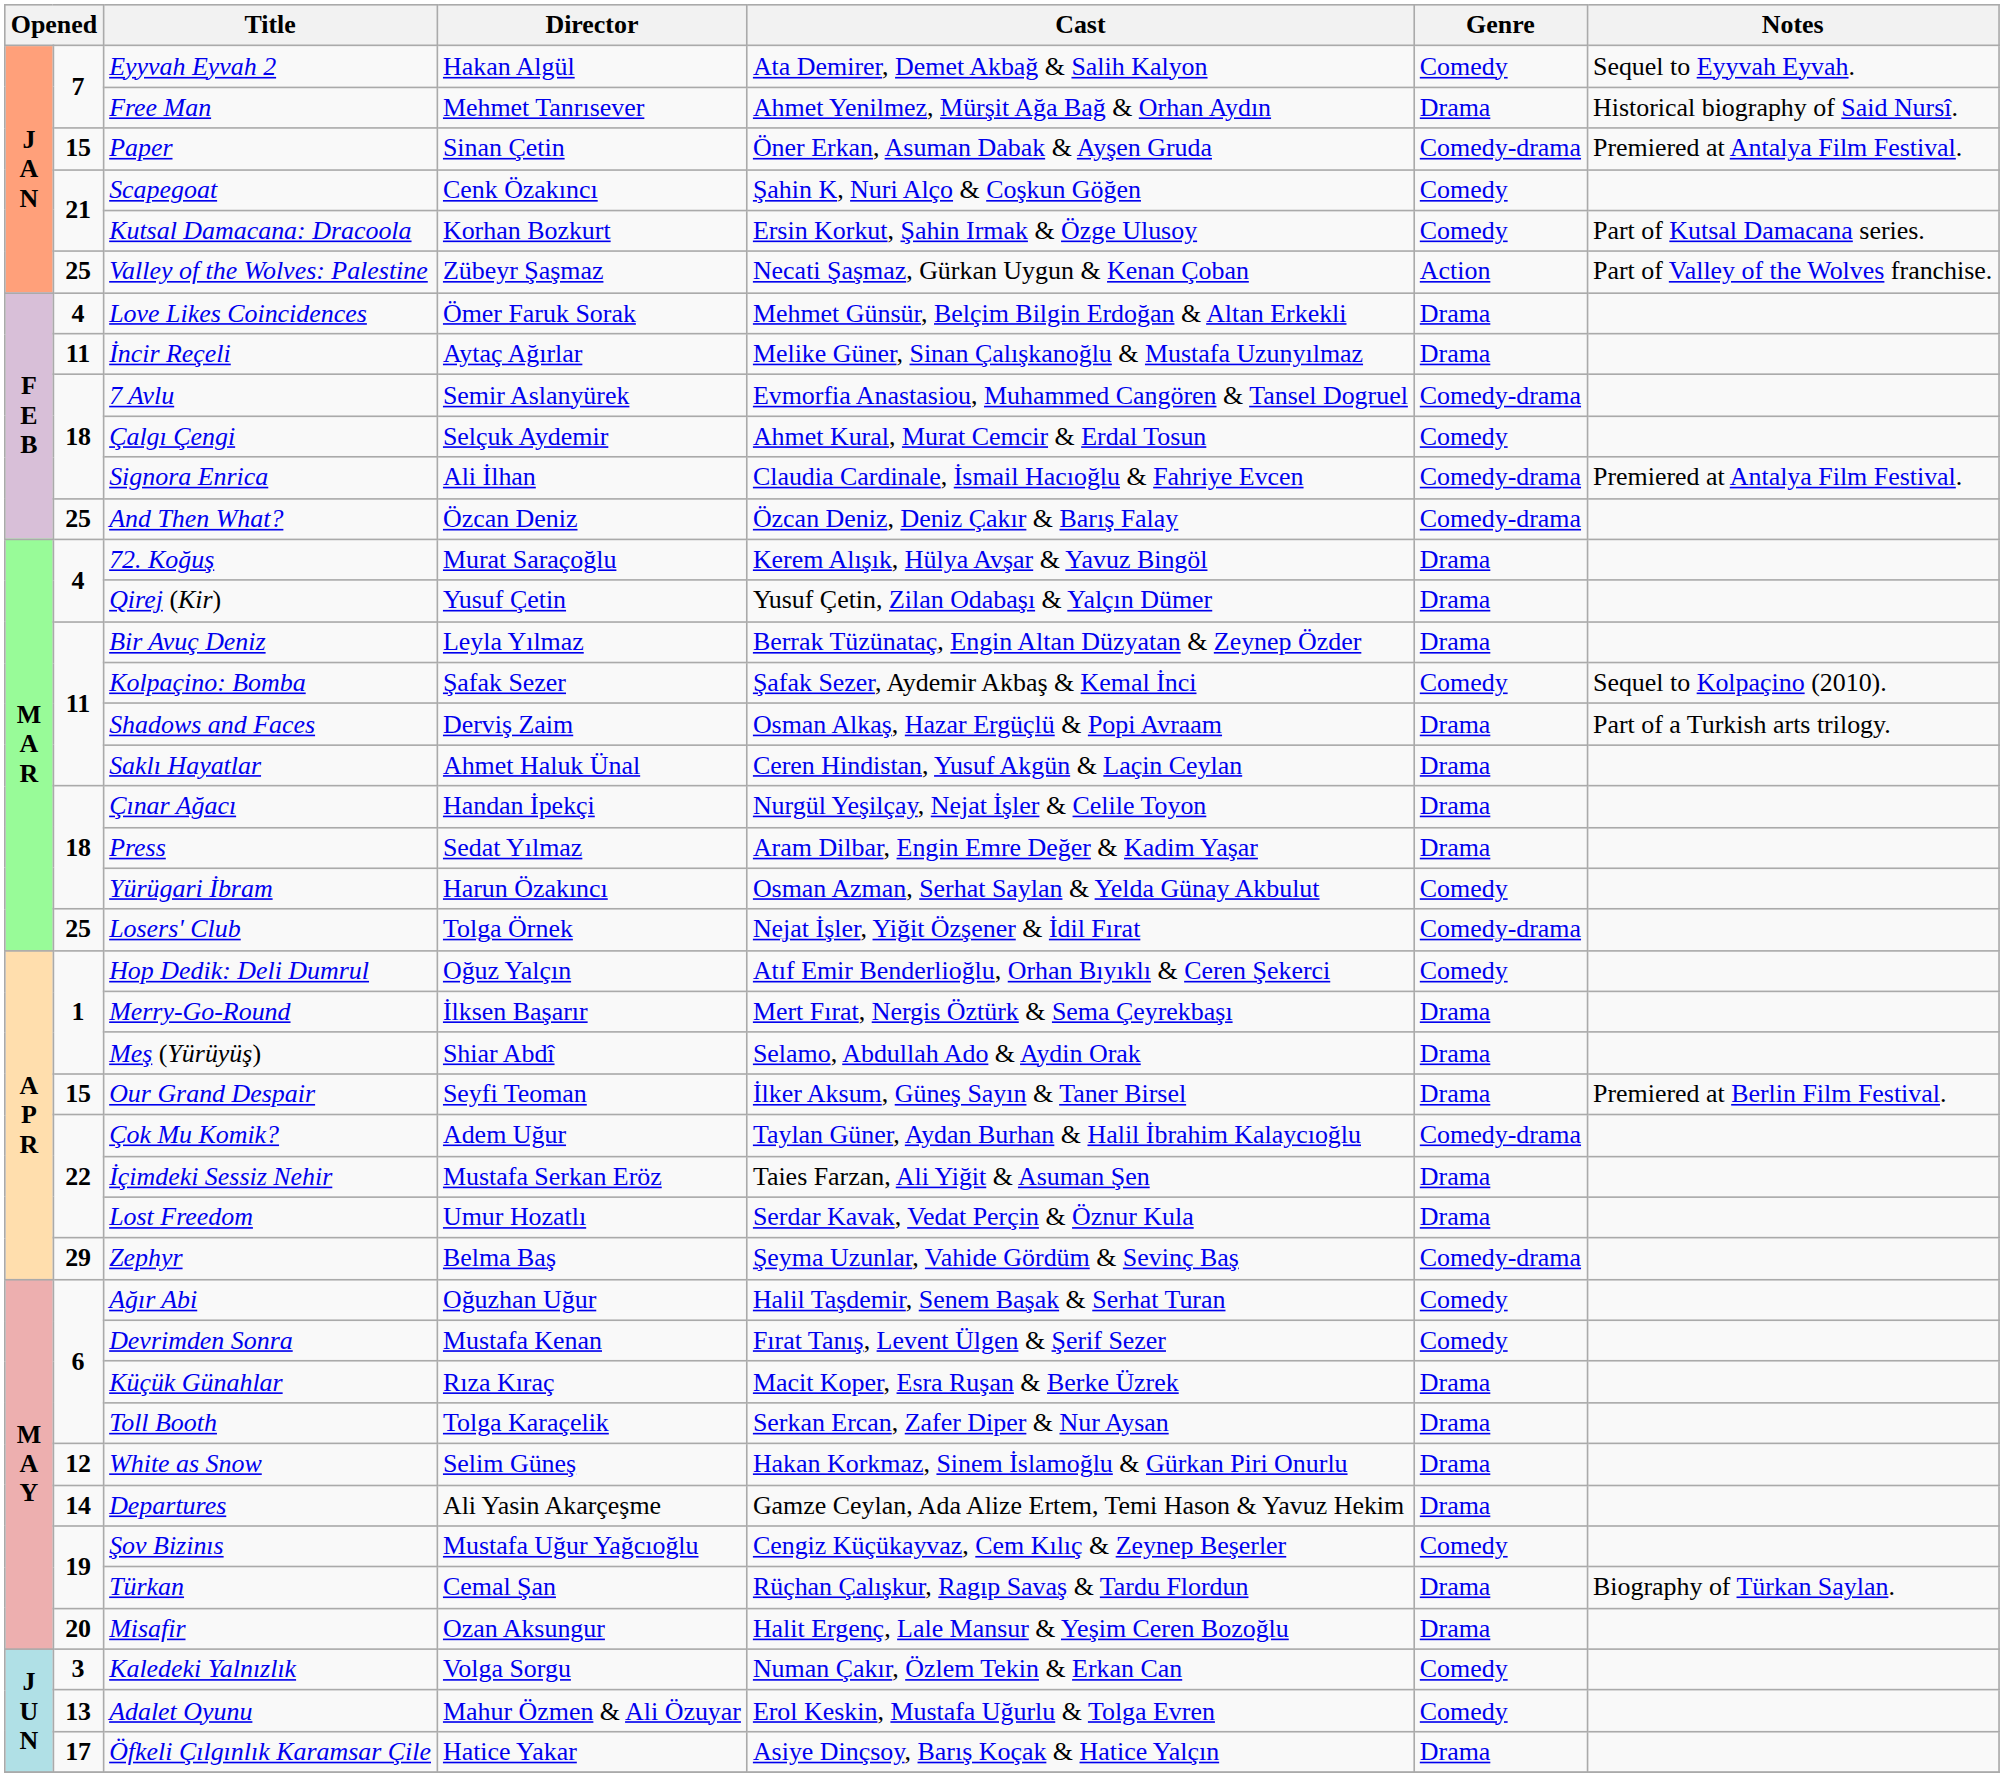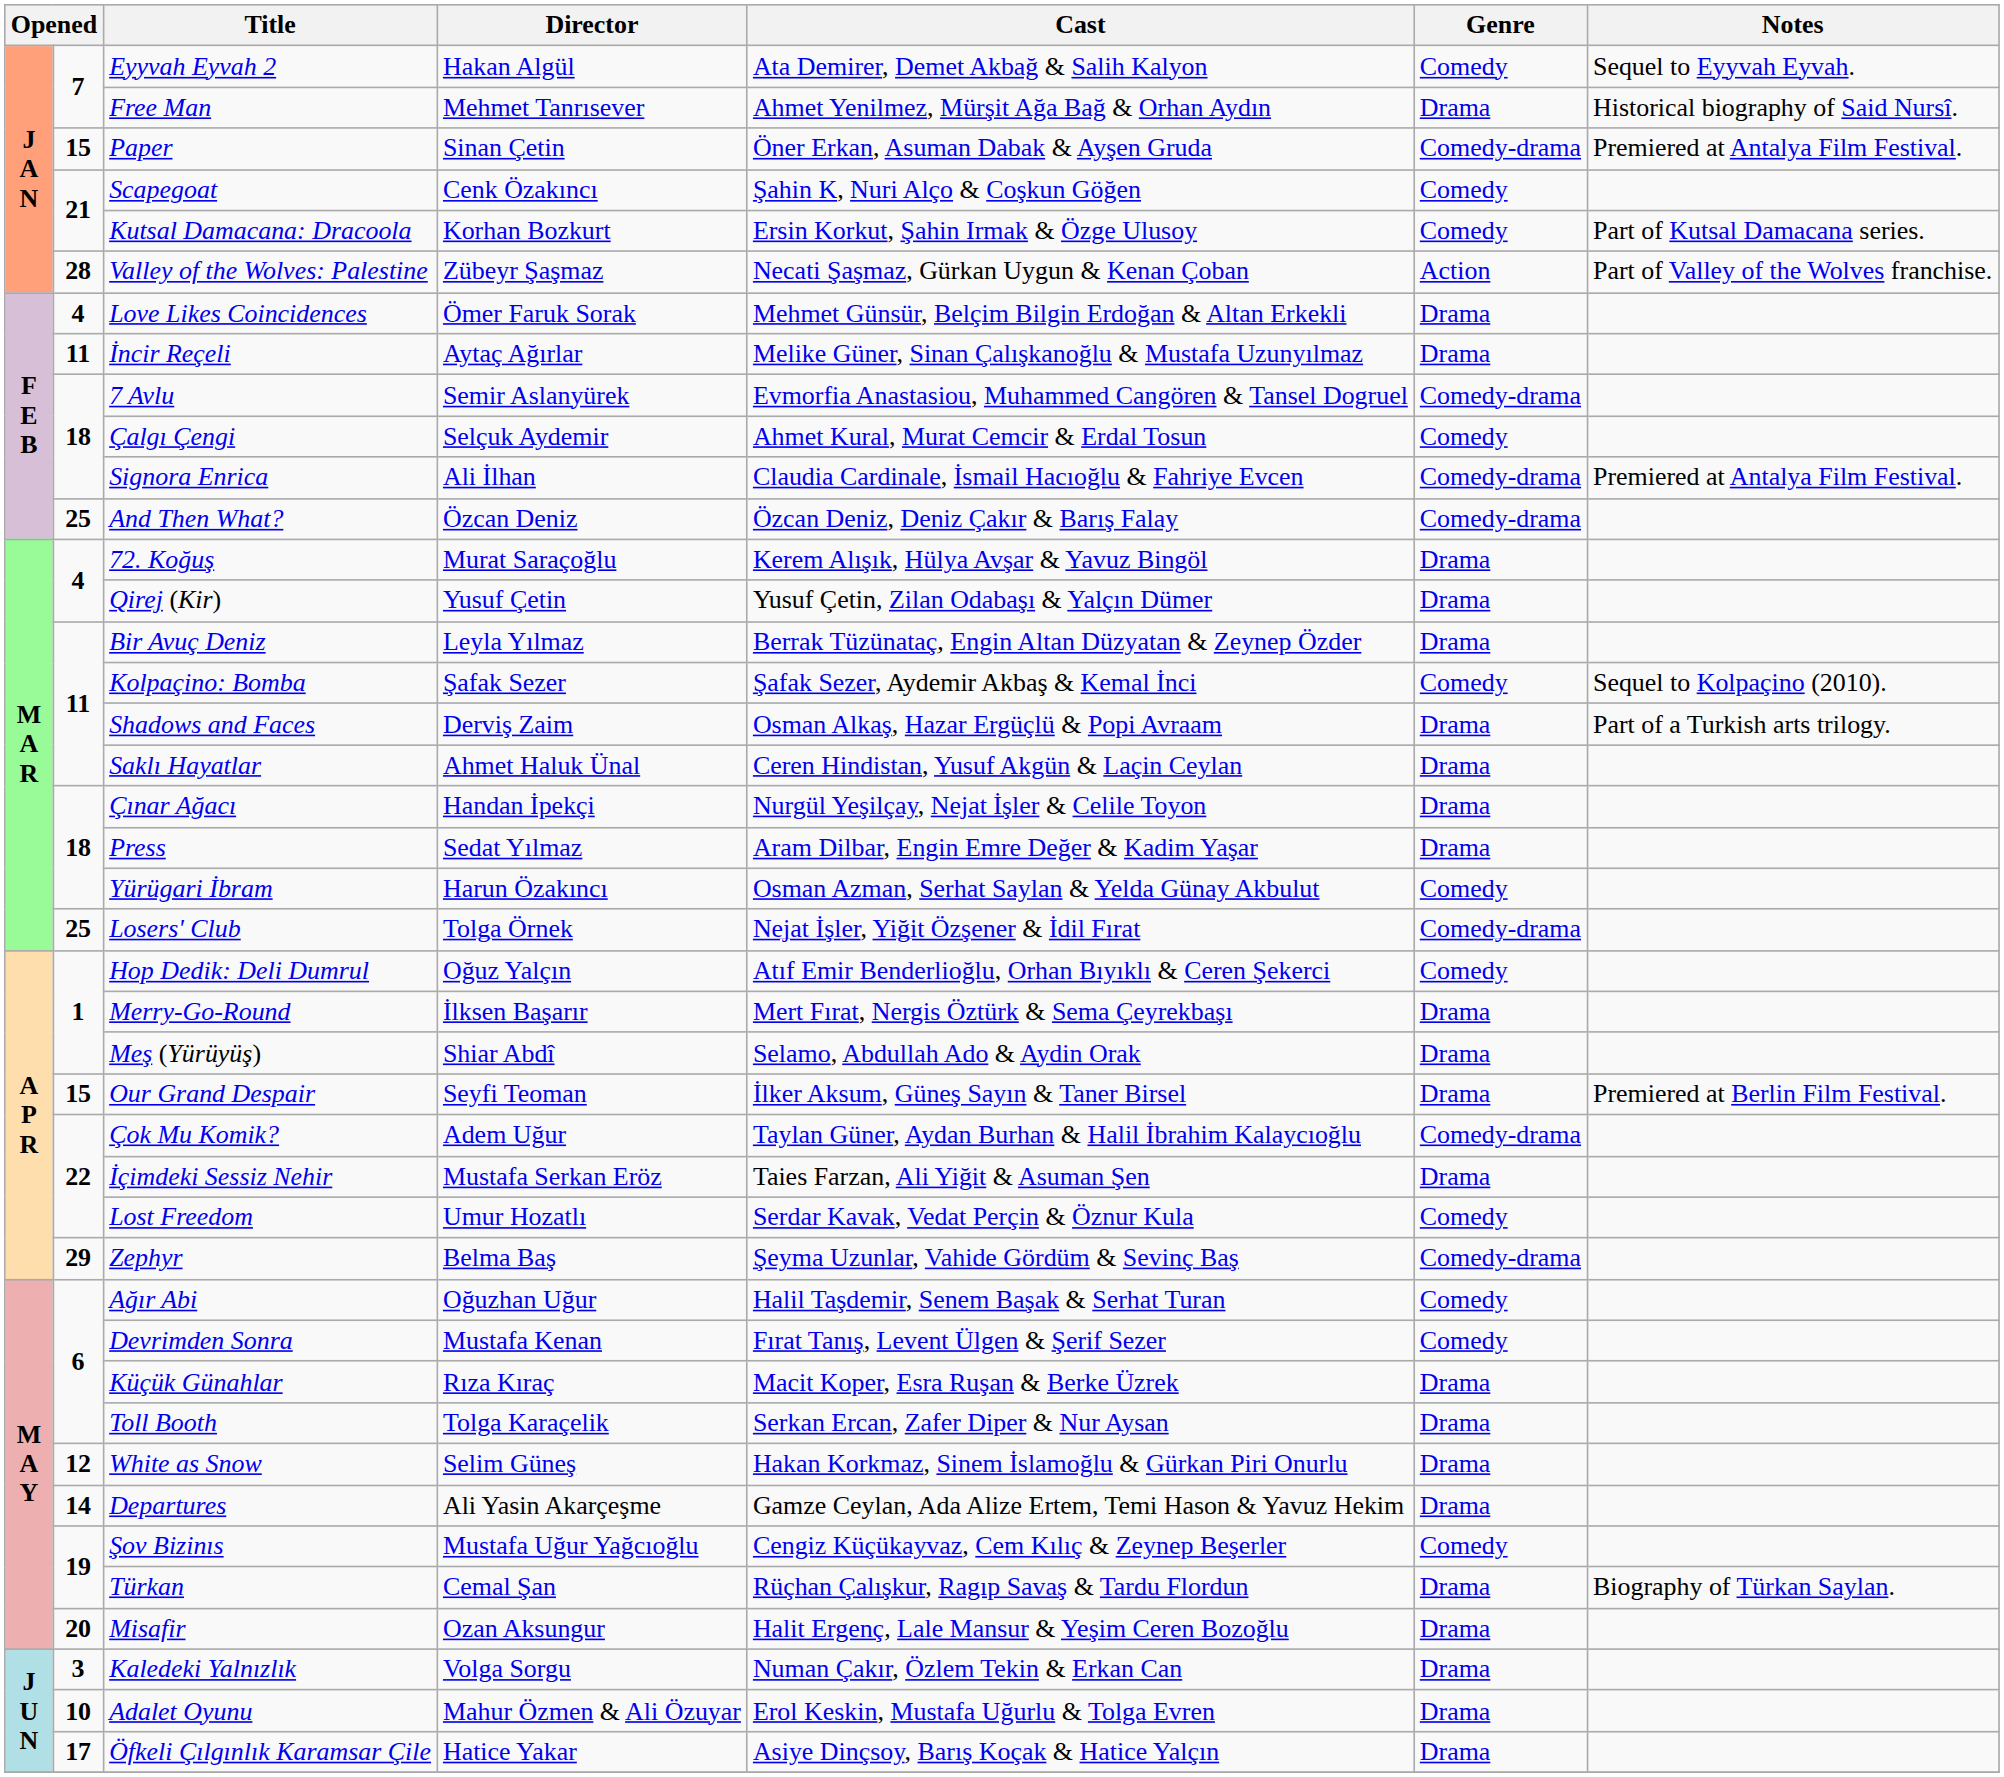(78, 271) 25 -> (78, 271) 28
(1455, 1217) Drama -> (1464, 1217) Comedy
(1464, 1669) Comedy -> (1455, 1669) Drama
(78, 1710) 13 -> (78, 1710) 10
(1464, 1710) Comedy -> (1455, 1710) Drama
